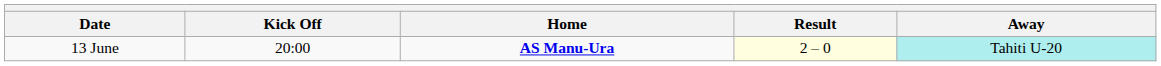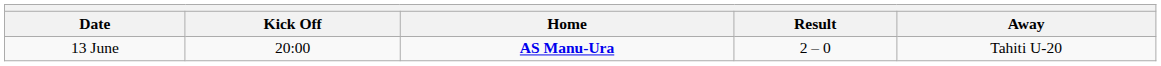(815, 48) lightyellow background -> (815, 48) no background
(1026, 48) paleturquoise background -> (1026, 48) no background
